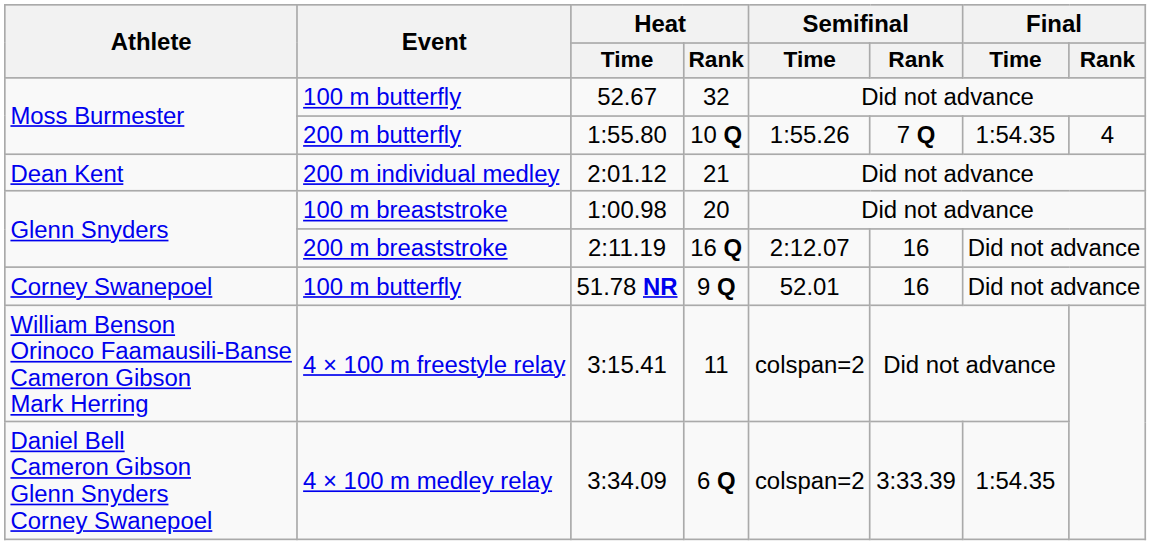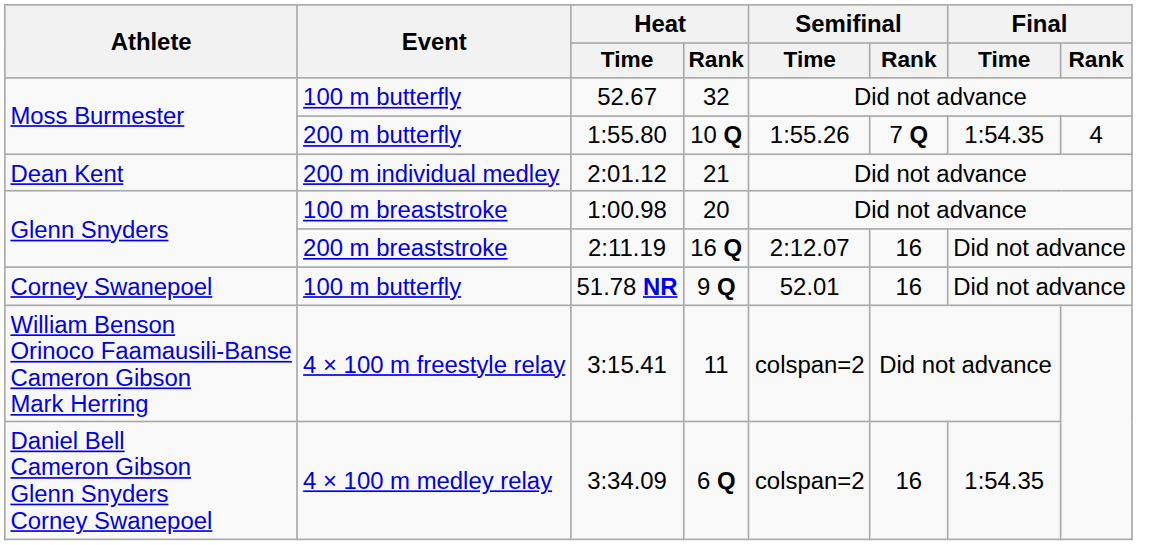(916, 481) 3:33.39 -> (909, 481) 16
